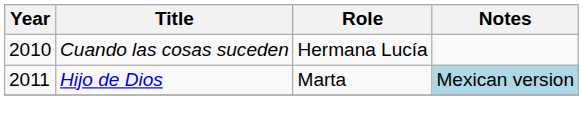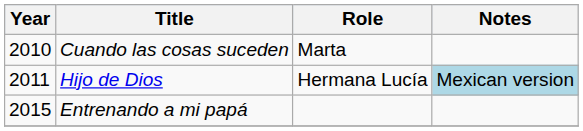(363, 49) Hermana Lucía -> (322, 49) Marta
(322, 79) Marta -> (363, 79) Hermana Lucía
+ row: (154, 110)
